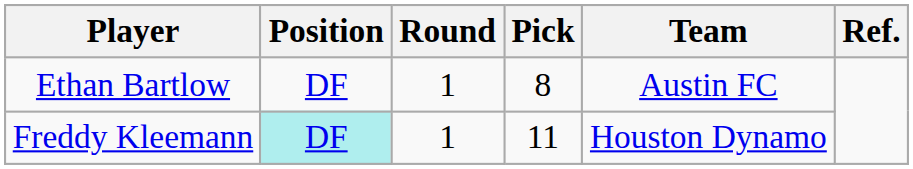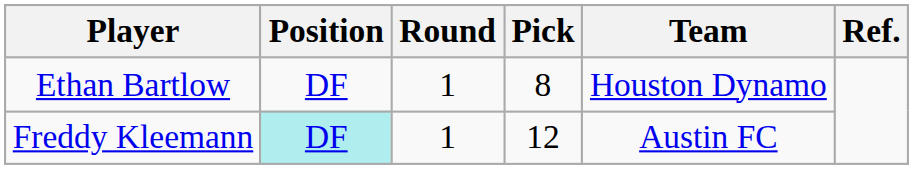(708, 84) Austin FC -> (708, 84) Houston Dynamo
(543, 137) 11 -> (543, 137) 12
(708, 137) Houston Dynamo -> (708, 137) Austin FC
